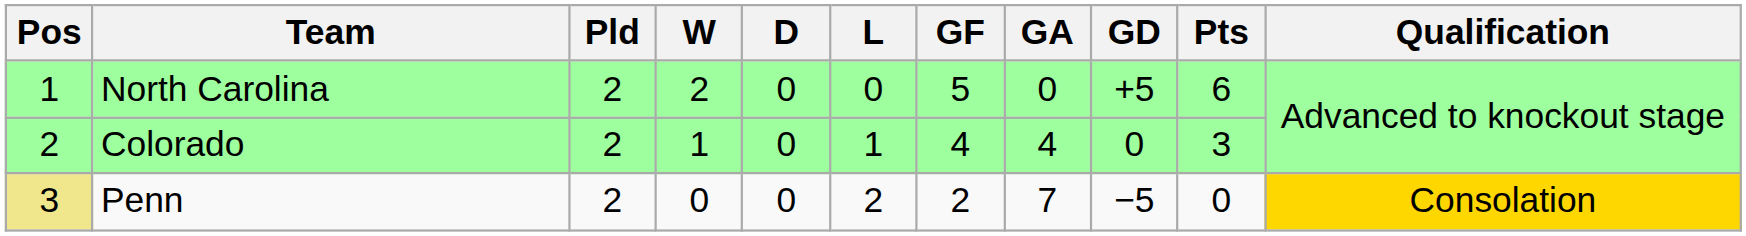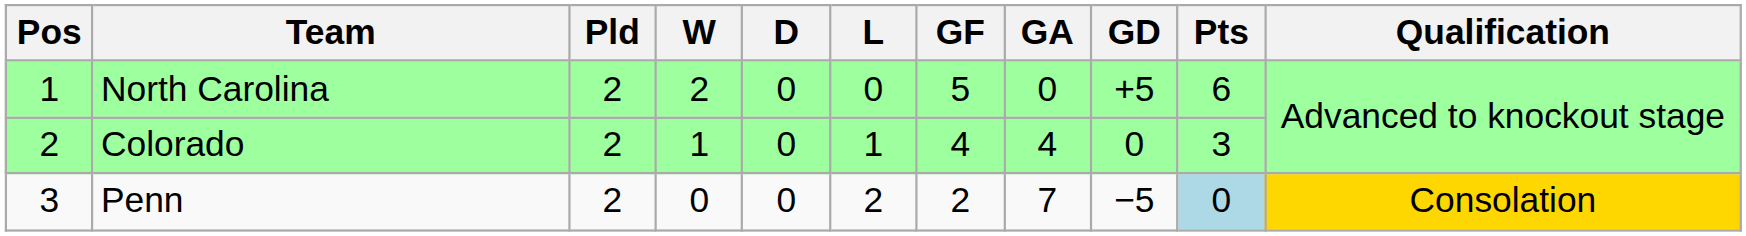(49, 200) khaki background -> (49, 200) no background
(1221, 200) no background -> (1221, 200) lightblue background
